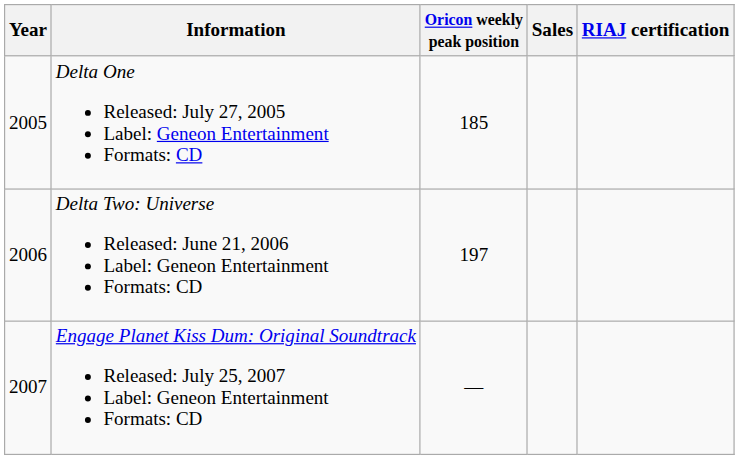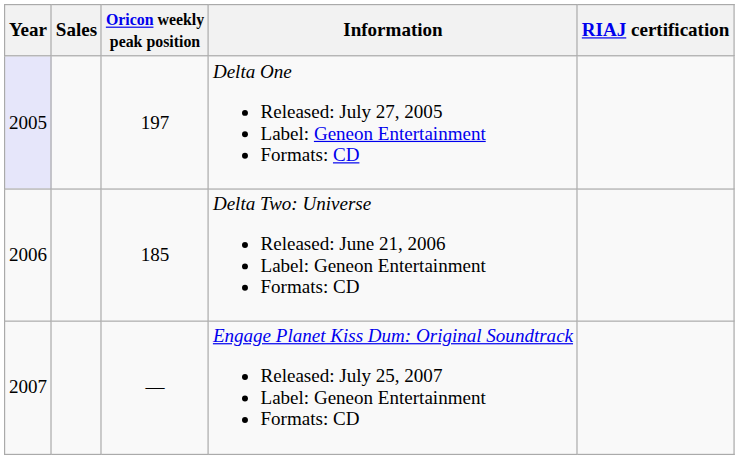columns swapped: (236, 30) <-> (552, 30)
(28, 122) no background -> (28, 122) lavender background
(474, 122) 185 -> (155, 122) 197
(474, 254) 197 -> (155, 254) 185
